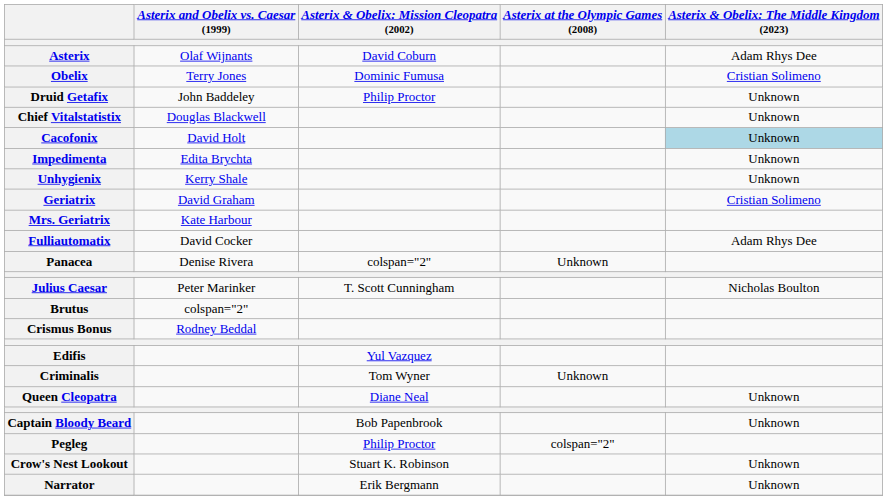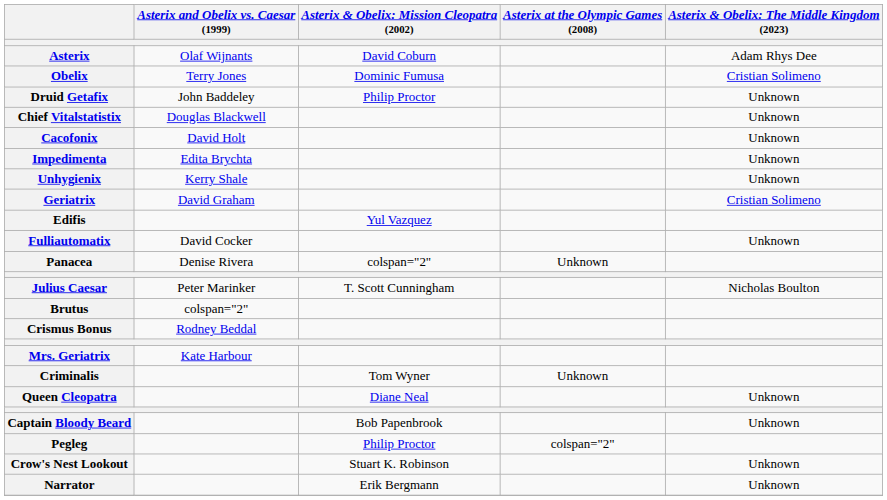(774, 138) lightblue background -> (774, 138) no background
rows swapped: (69, 220) <-> (69, 355)
(774, 240) Adam Rhys Dee -> (774, 240) Unknown
